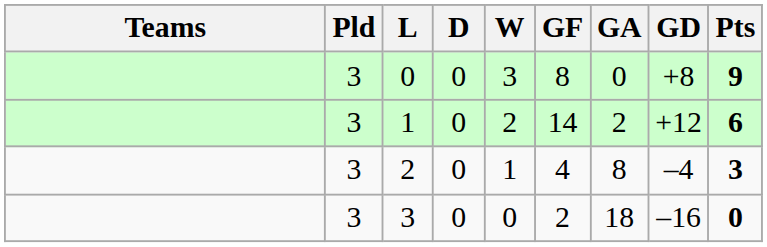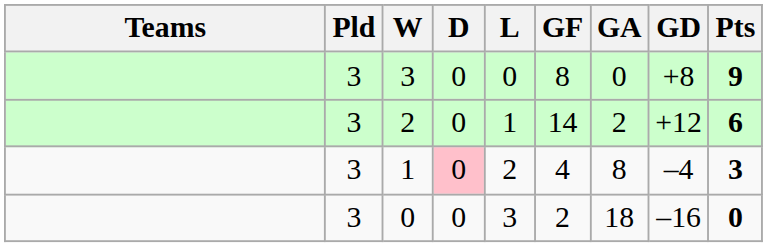columns swapped: (510, 28) <-> (408, 28)
(459, 169) no background -> (459, 169) pink background
